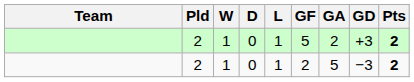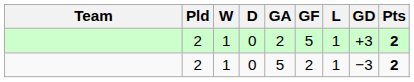columns swapped: (278, 16) <-> (334, 16)
